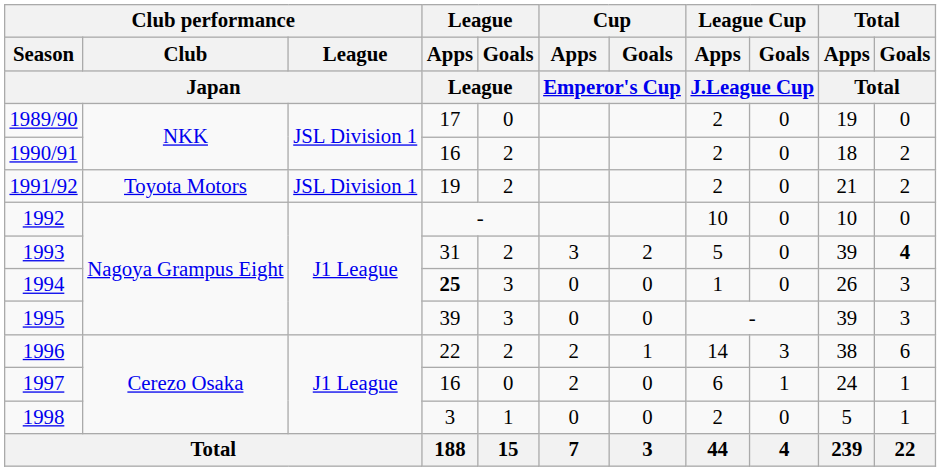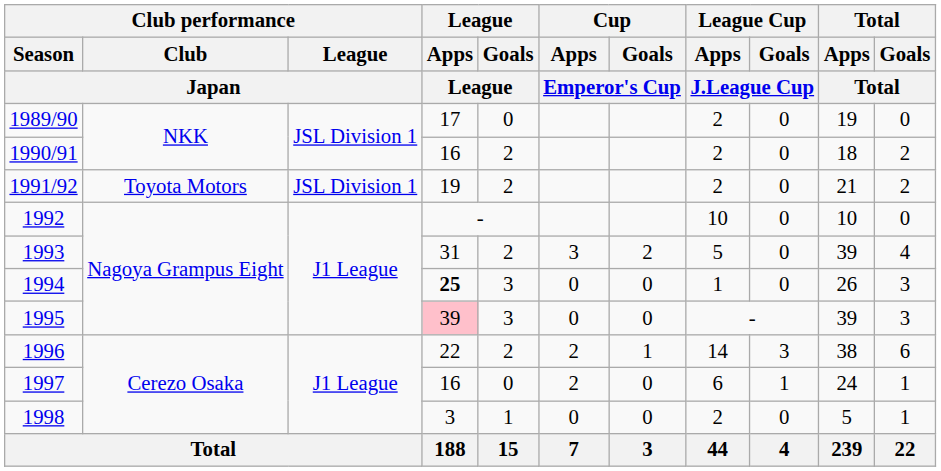(905, 251) bold -> (905, 251) normal
(450, 317) no background -> (450, 317) pink background
